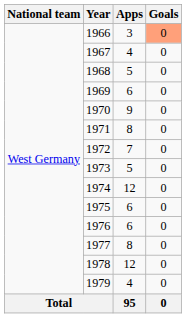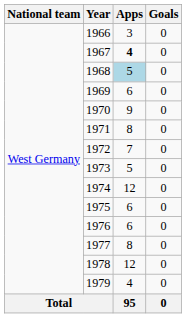(164, 33) lightsalmon background -> (164, 33) no background
(130, 52) normal -> (130, 52) bold
(130, 71) no background -> (130, 71) lightblue background
